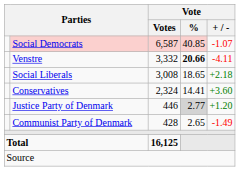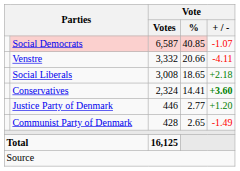(194, 59) bold -> (194, 59) normal
(221, 91) normal -> (221, 91) bold
(196, 106) lightgrey background -> (196, 106) no background
